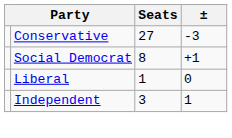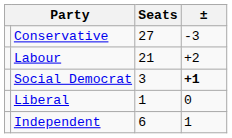+ row: (38, 58)
(142, 58) 8 -> (142, 79) 3
(192, 58) normal -> (192, 79) bold
(142, 101) 3 -> (142, 122) 6
